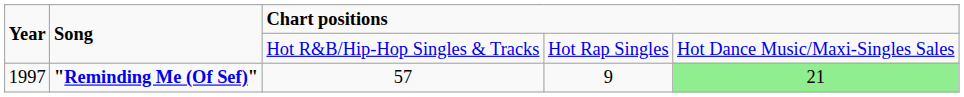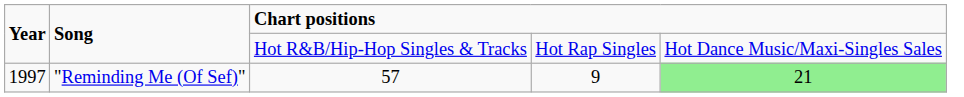(156, 77) bold -> (150, 77) normal
